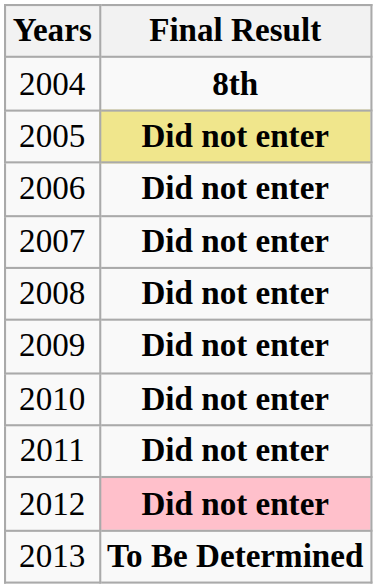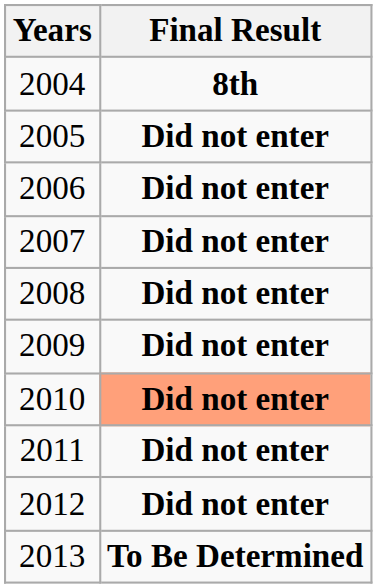(235, 135) khaki background -> (235, 135) no background
(235, 398) no background -> (235, 398) lightsalmon background
(235, 503) pink background -> (235, 503) no background
